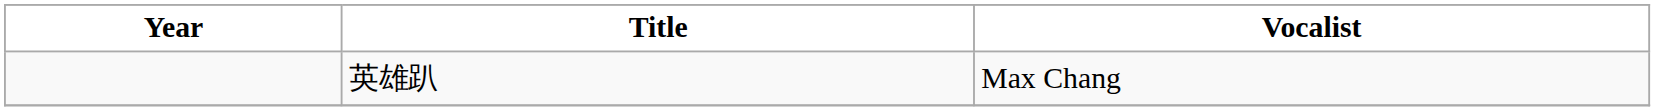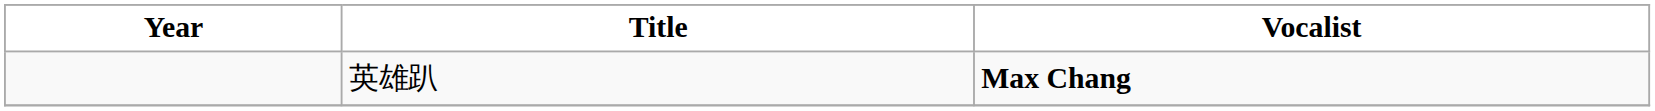(1051, 78) normal -> (1056, 78) bold
